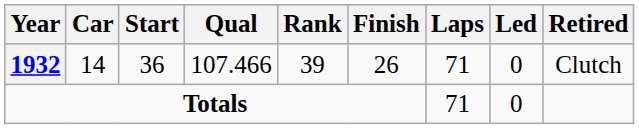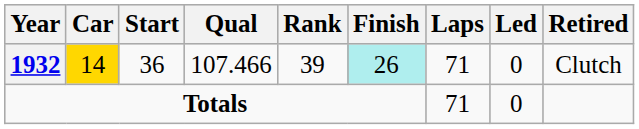(93, 63) no background -> (93, 63) gold background
(386, 63) no background -> (386, 63) paleturquoise background
